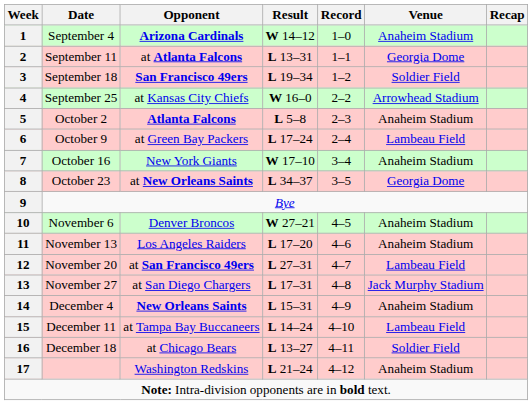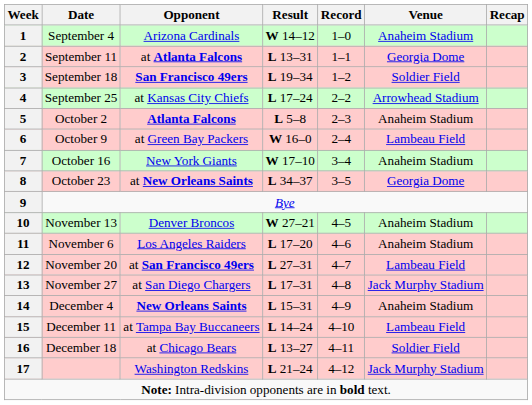(191, 35) bold -> (191, 35) normal
(290, 98) W 16–0 -> (290, 98) L 17–24
(290, 139) L 17–24 -> (290, 139) W 16–0
(81, 222) November 6 -> (81, 222) November 13
(81, 243) November 13 -> (81, 243) November 6
(426, 368) Anaheim Stadium -> (426, 368) Jack Murphy Stadium
